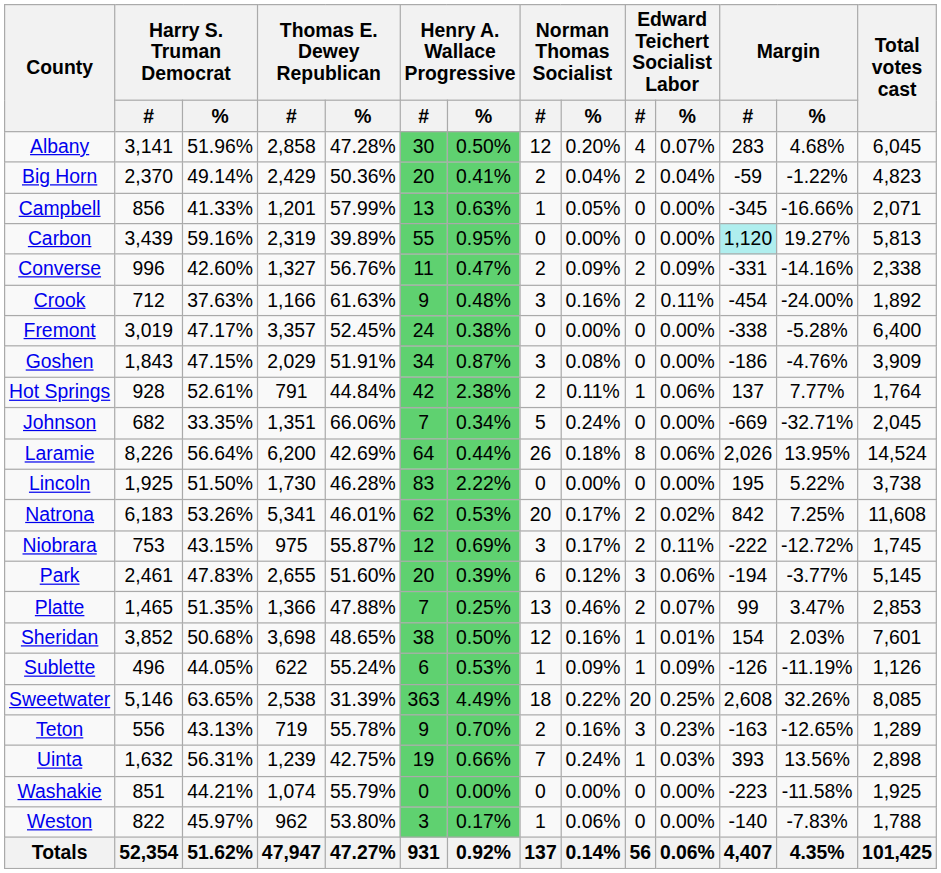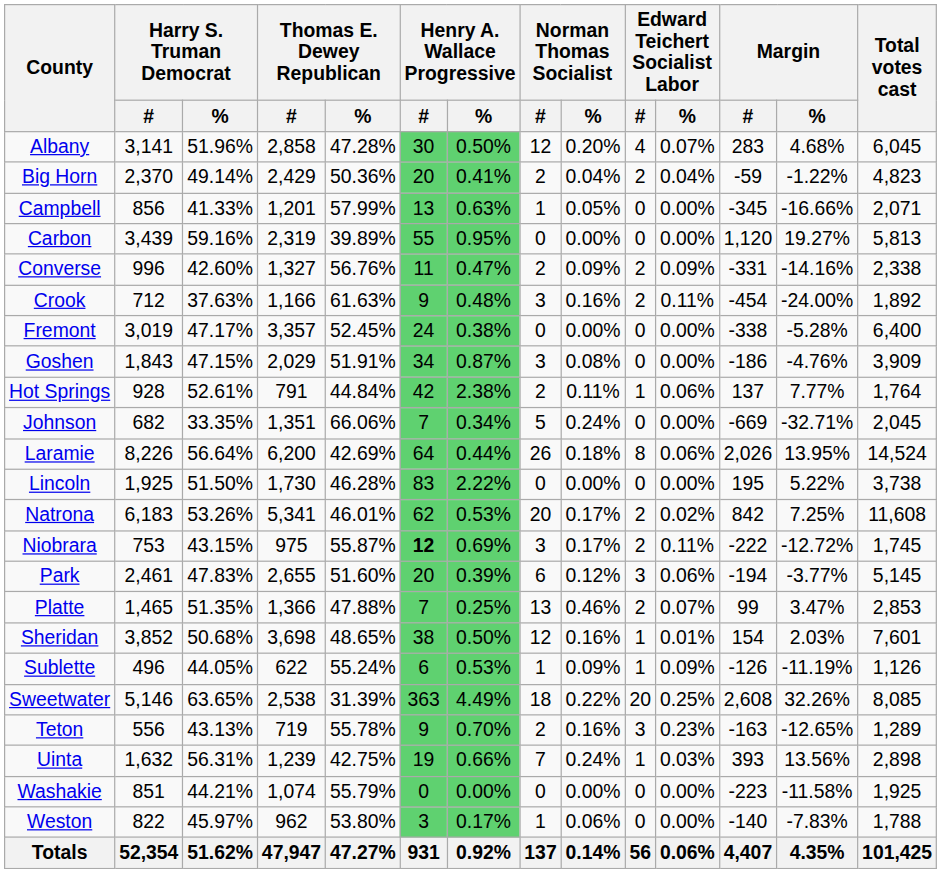(748, 238) paleturquoise background -> (748, 238) no background
(424, 545) normal -> (424, 545) bold
